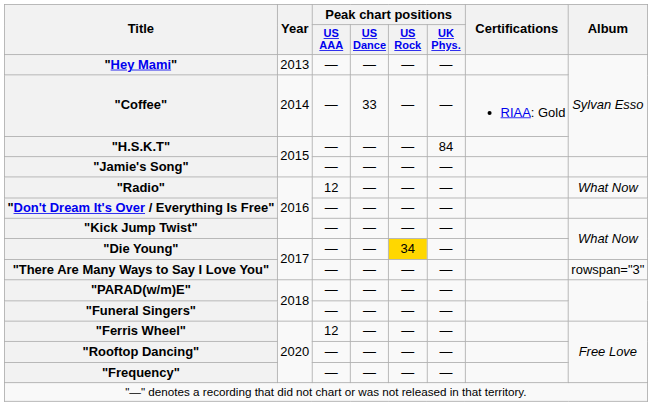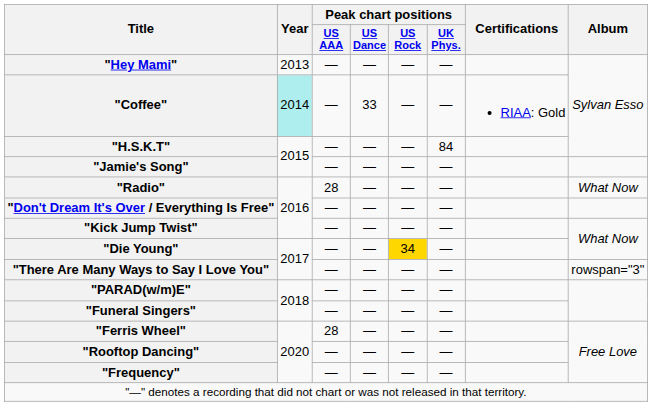(295, 105) no background -> (295, 105) paleturquoise background
(331, 187) 12 -> (331, 187) 28
(331, 331) 12 -> (331, 331) 28
